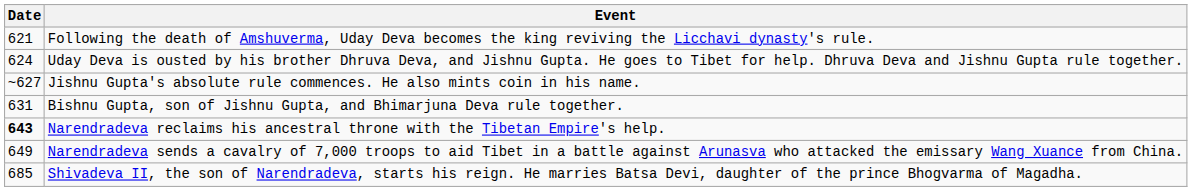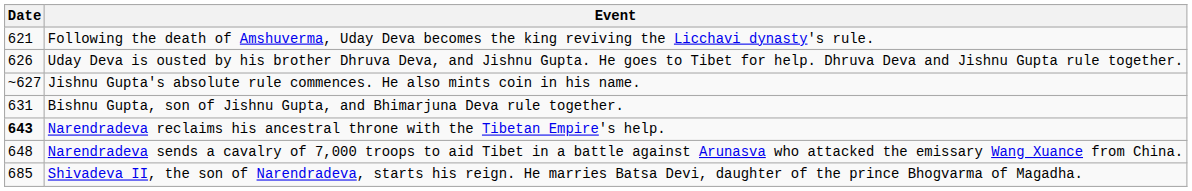(20, 61) 624 -> (20, 61) 626
(20, 152) 649 -> (20, 152) 648
